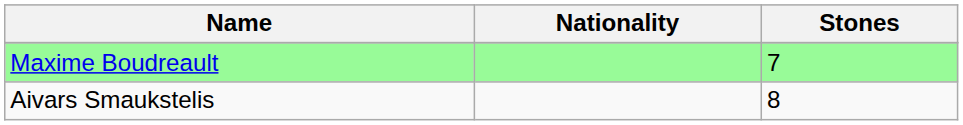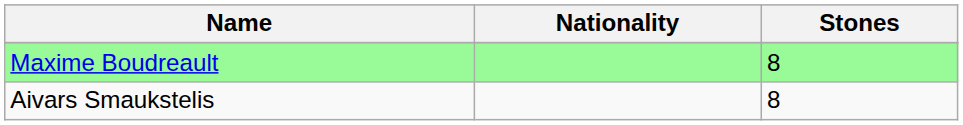(774, 62) 7 -> (774, 62) 8
